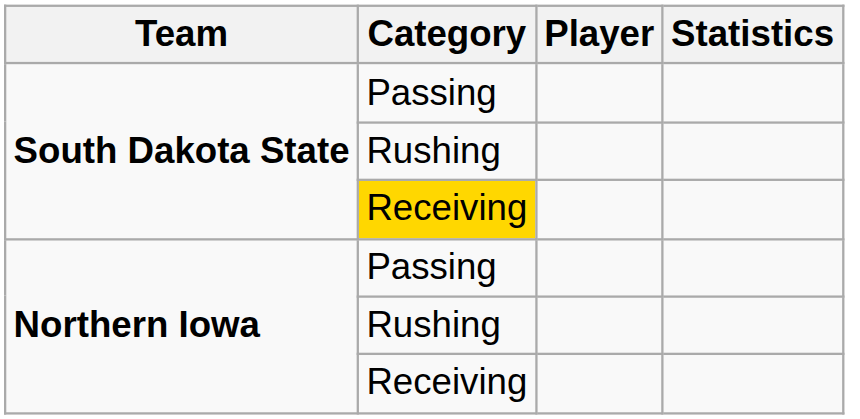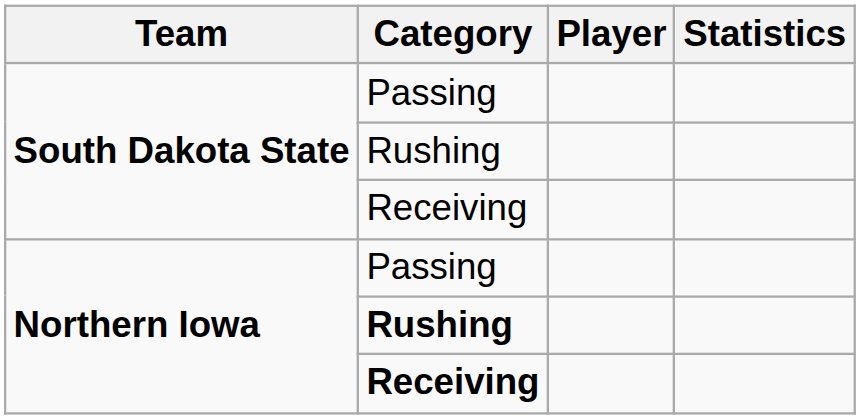(447, 208) gold background -> (447, 208) no background
(434, 324) normal -> (440, 324) bold
(447, 382) normal -> (453, 382) bold
